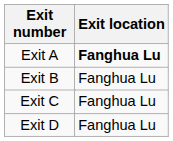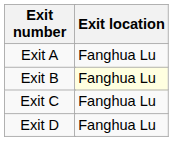(119, 55) bold -> (117, 55) normal
(117, 78) no background -> (117, 78) lightyellow background
